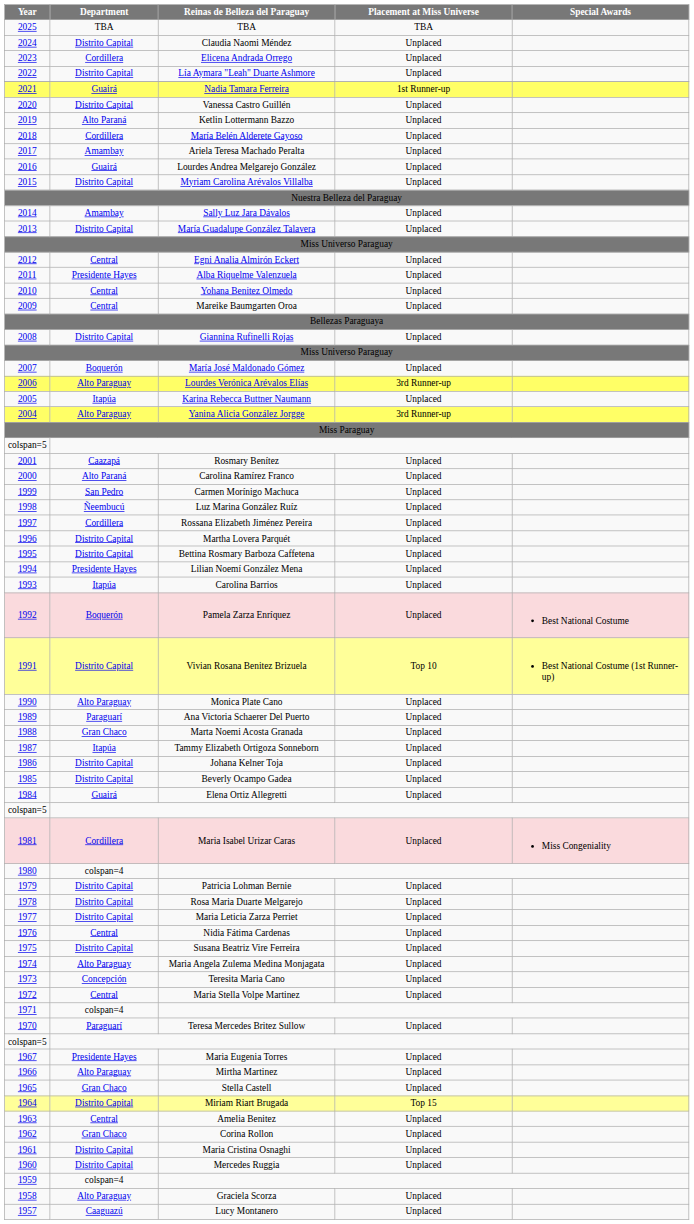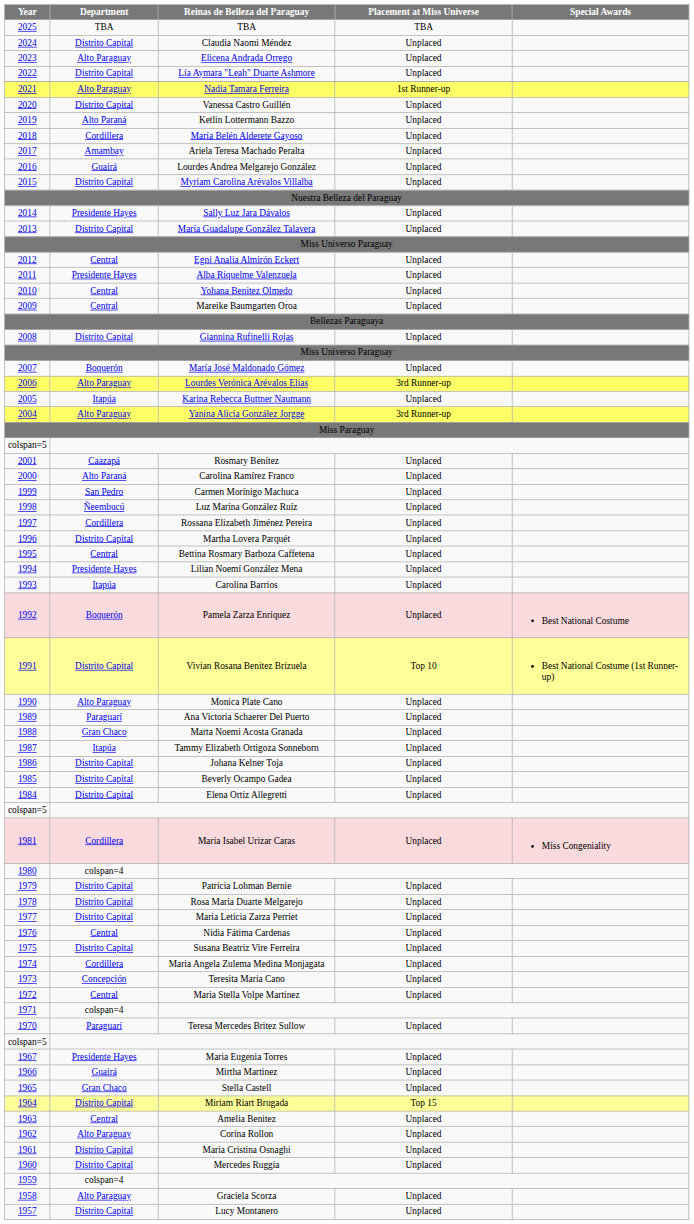(104, 58) Cordillera -> (104, 58) Alto Paraguay
(104, 89) Guairá -> (104, 89) Alto Paraguay
(104, 213) Amambay -> (104, 213) Presidente Hayes
(104, 553) Distrito Capital -> (104, 553) Central
(104, 794) Guairá -> (104, 794) Distrito Capital
(104, 963) Alto Paraguay -> (104, 963) Cordillera
(104, 1072) Alto Paraguay -> (104, 1072) Guairá
(104, 1134) Gran Chaco -> (104, 1134) Alto Paraguay
(104, 1211) Caaguazú -> (104, 1211) Distrito Capital
